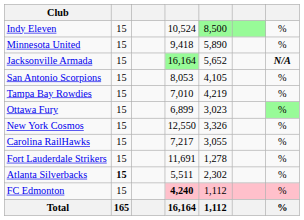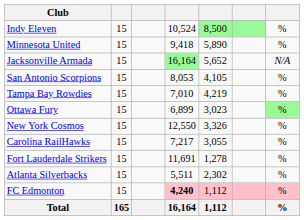(282, 61) bold -> (282, 61) normal
(121, 175) bold -> (121, 175) normal
